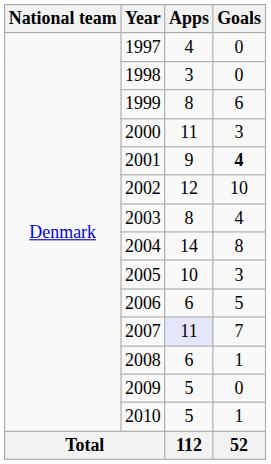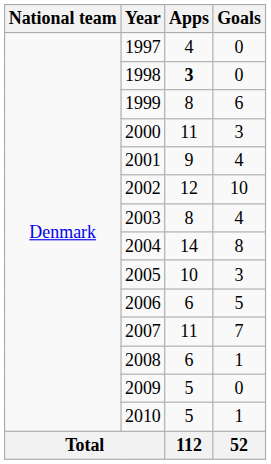(189, 75) normal -> (189, 75) bold
(239, 160) bold -> (239, 160) normal
(189, 331) lavender background -> (189, 331) no background
